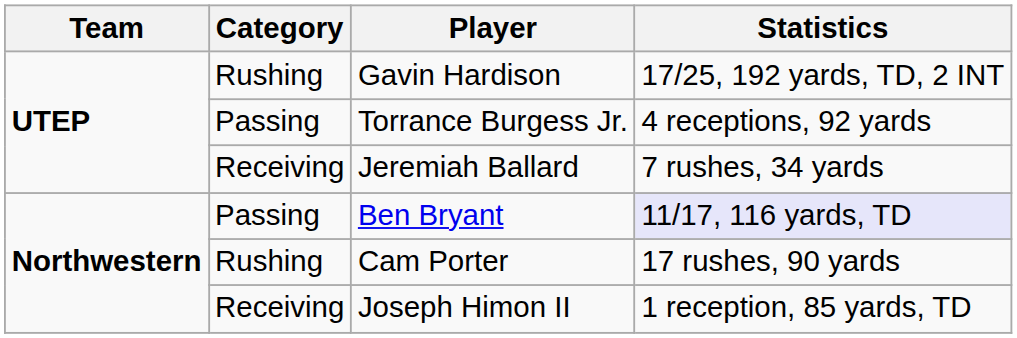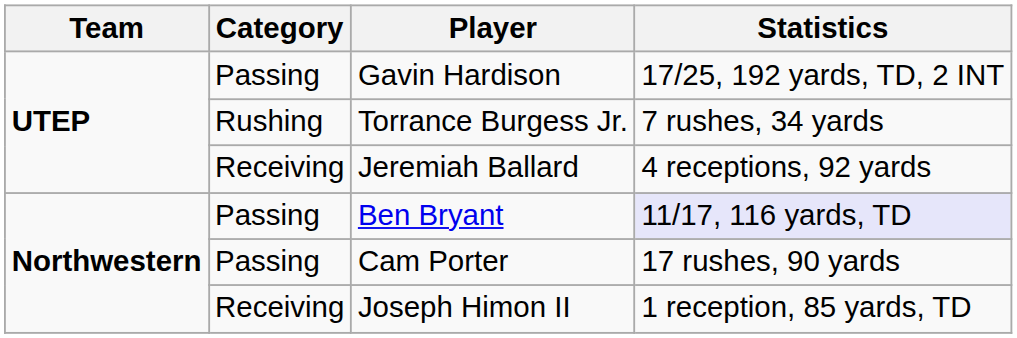(269, 74) Rushing -> (267, 74) Passing
(267, 121) Passing -> (269, 121) Rushing
(786, 121) 4 receptions, 92 yards -> (763, 121) 7 rushes, 34 yards
(763, 168) 7 rushes, 34 yards -> (786, 168) 4 receptions, 92 yards
(269, 261) Rushing -> (267, 261) Passing
